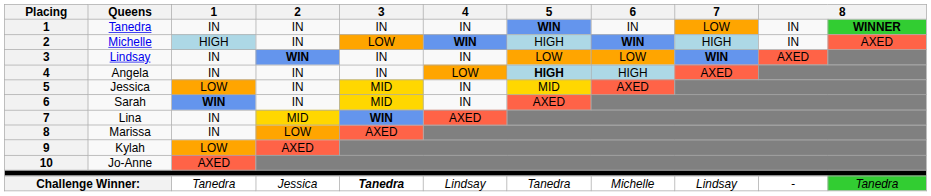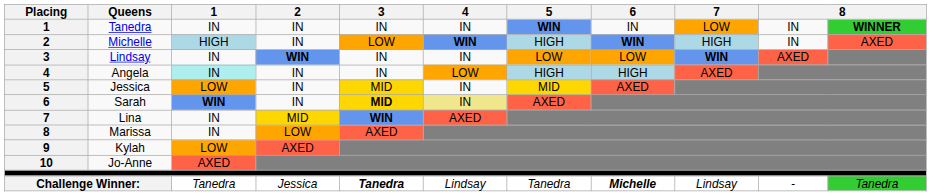(214, 72) no background -> (214, 72) paleturquoise background
(549, 72) bold -> (549, 72) normal
(381, 102) normal -> (381, 102) bold
(465, 102) no background -> (465, 102) khaki background
(633, 183) normal -> (633, 183) bold
